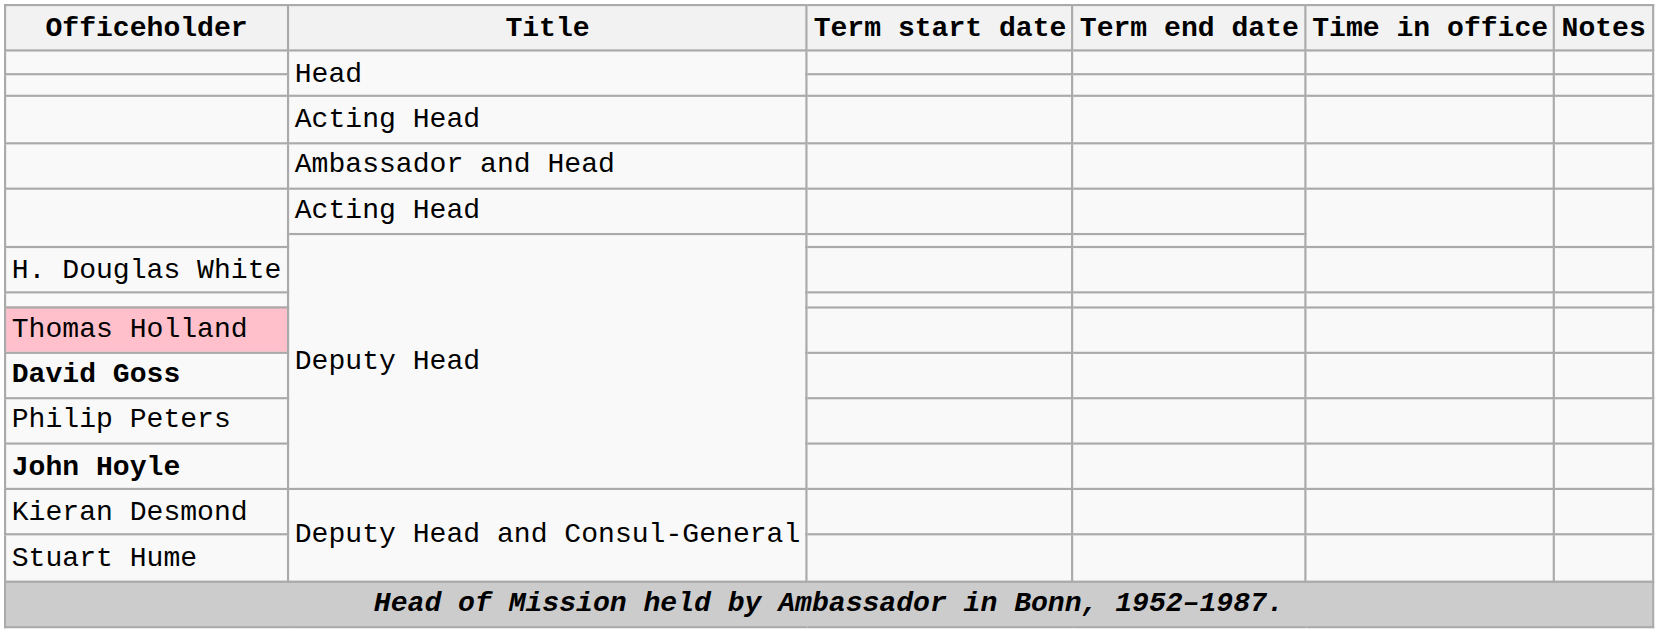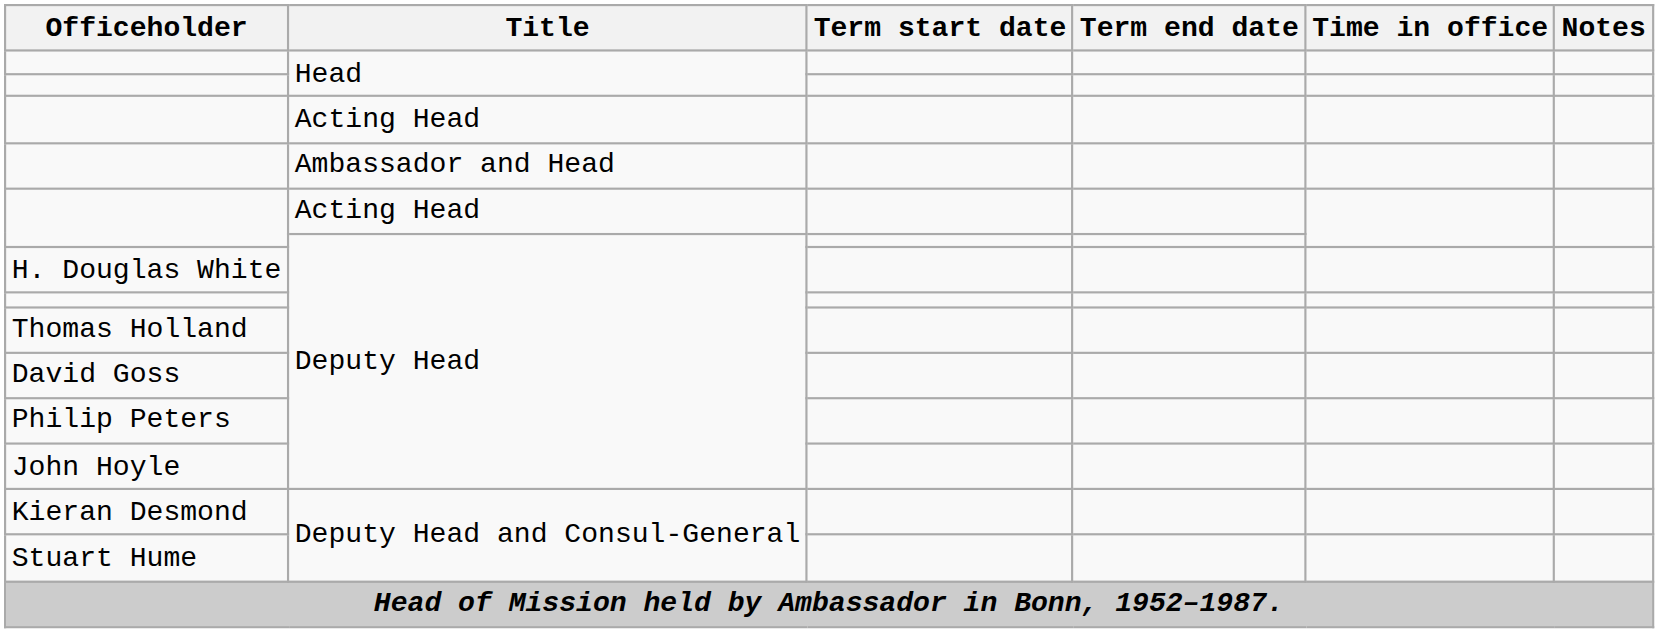(130, 329) pink background -> (130, 329) no background
(96, 375) bold -> (96, 375) normal
(96, 467) bold -> (96, 467) normal
